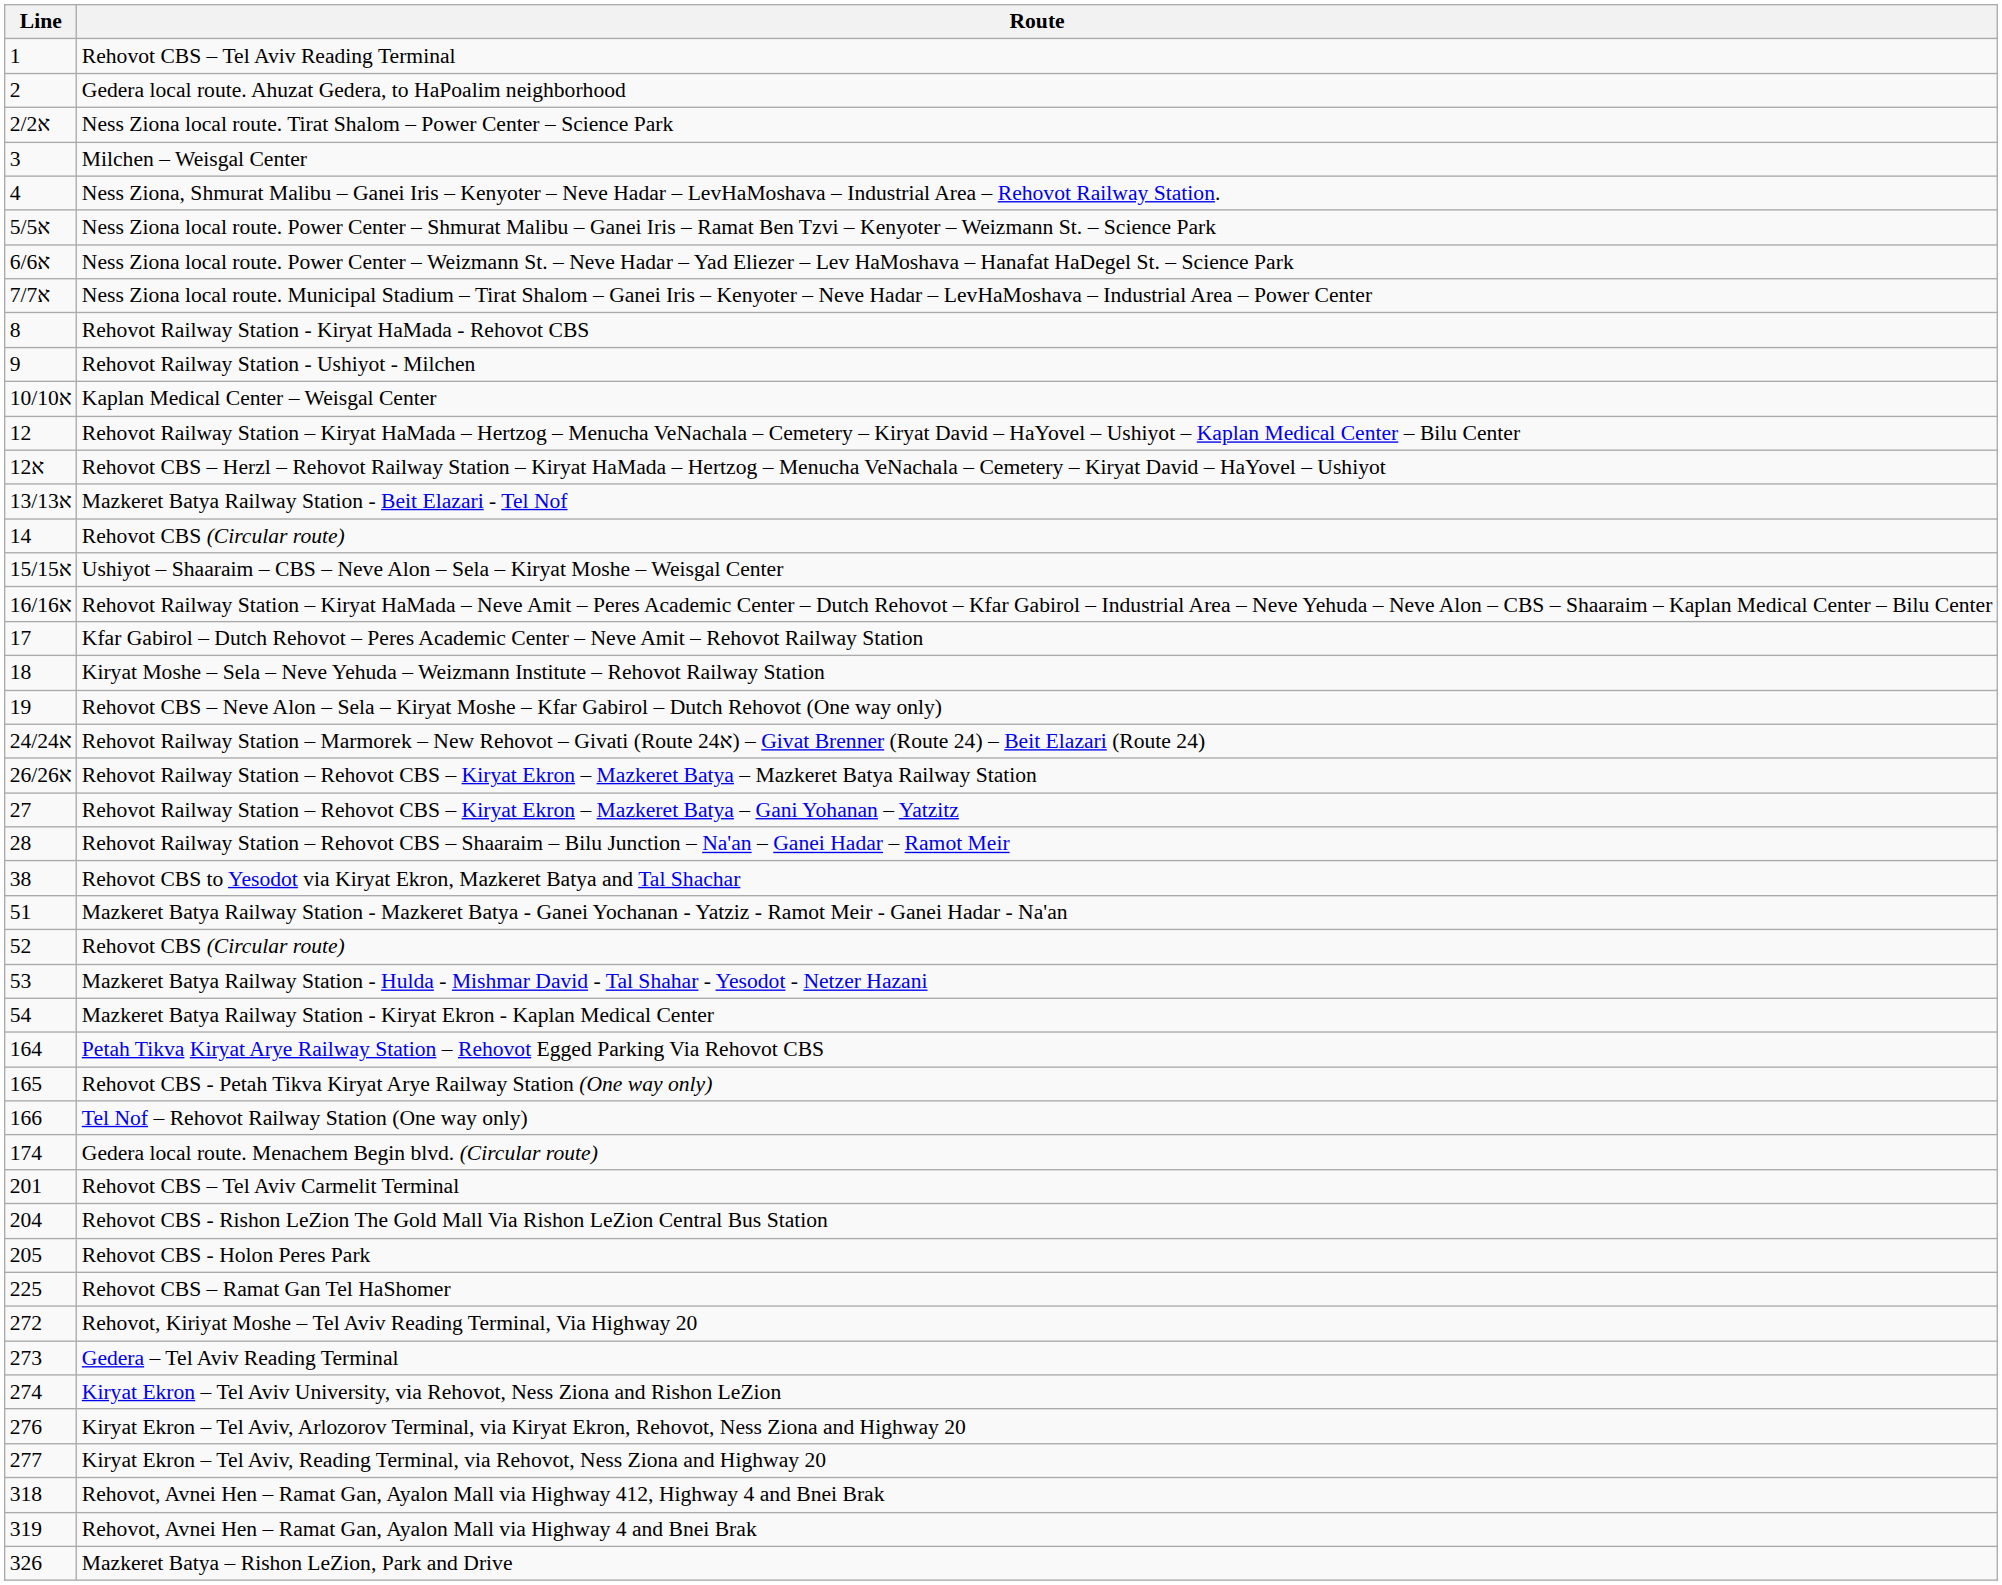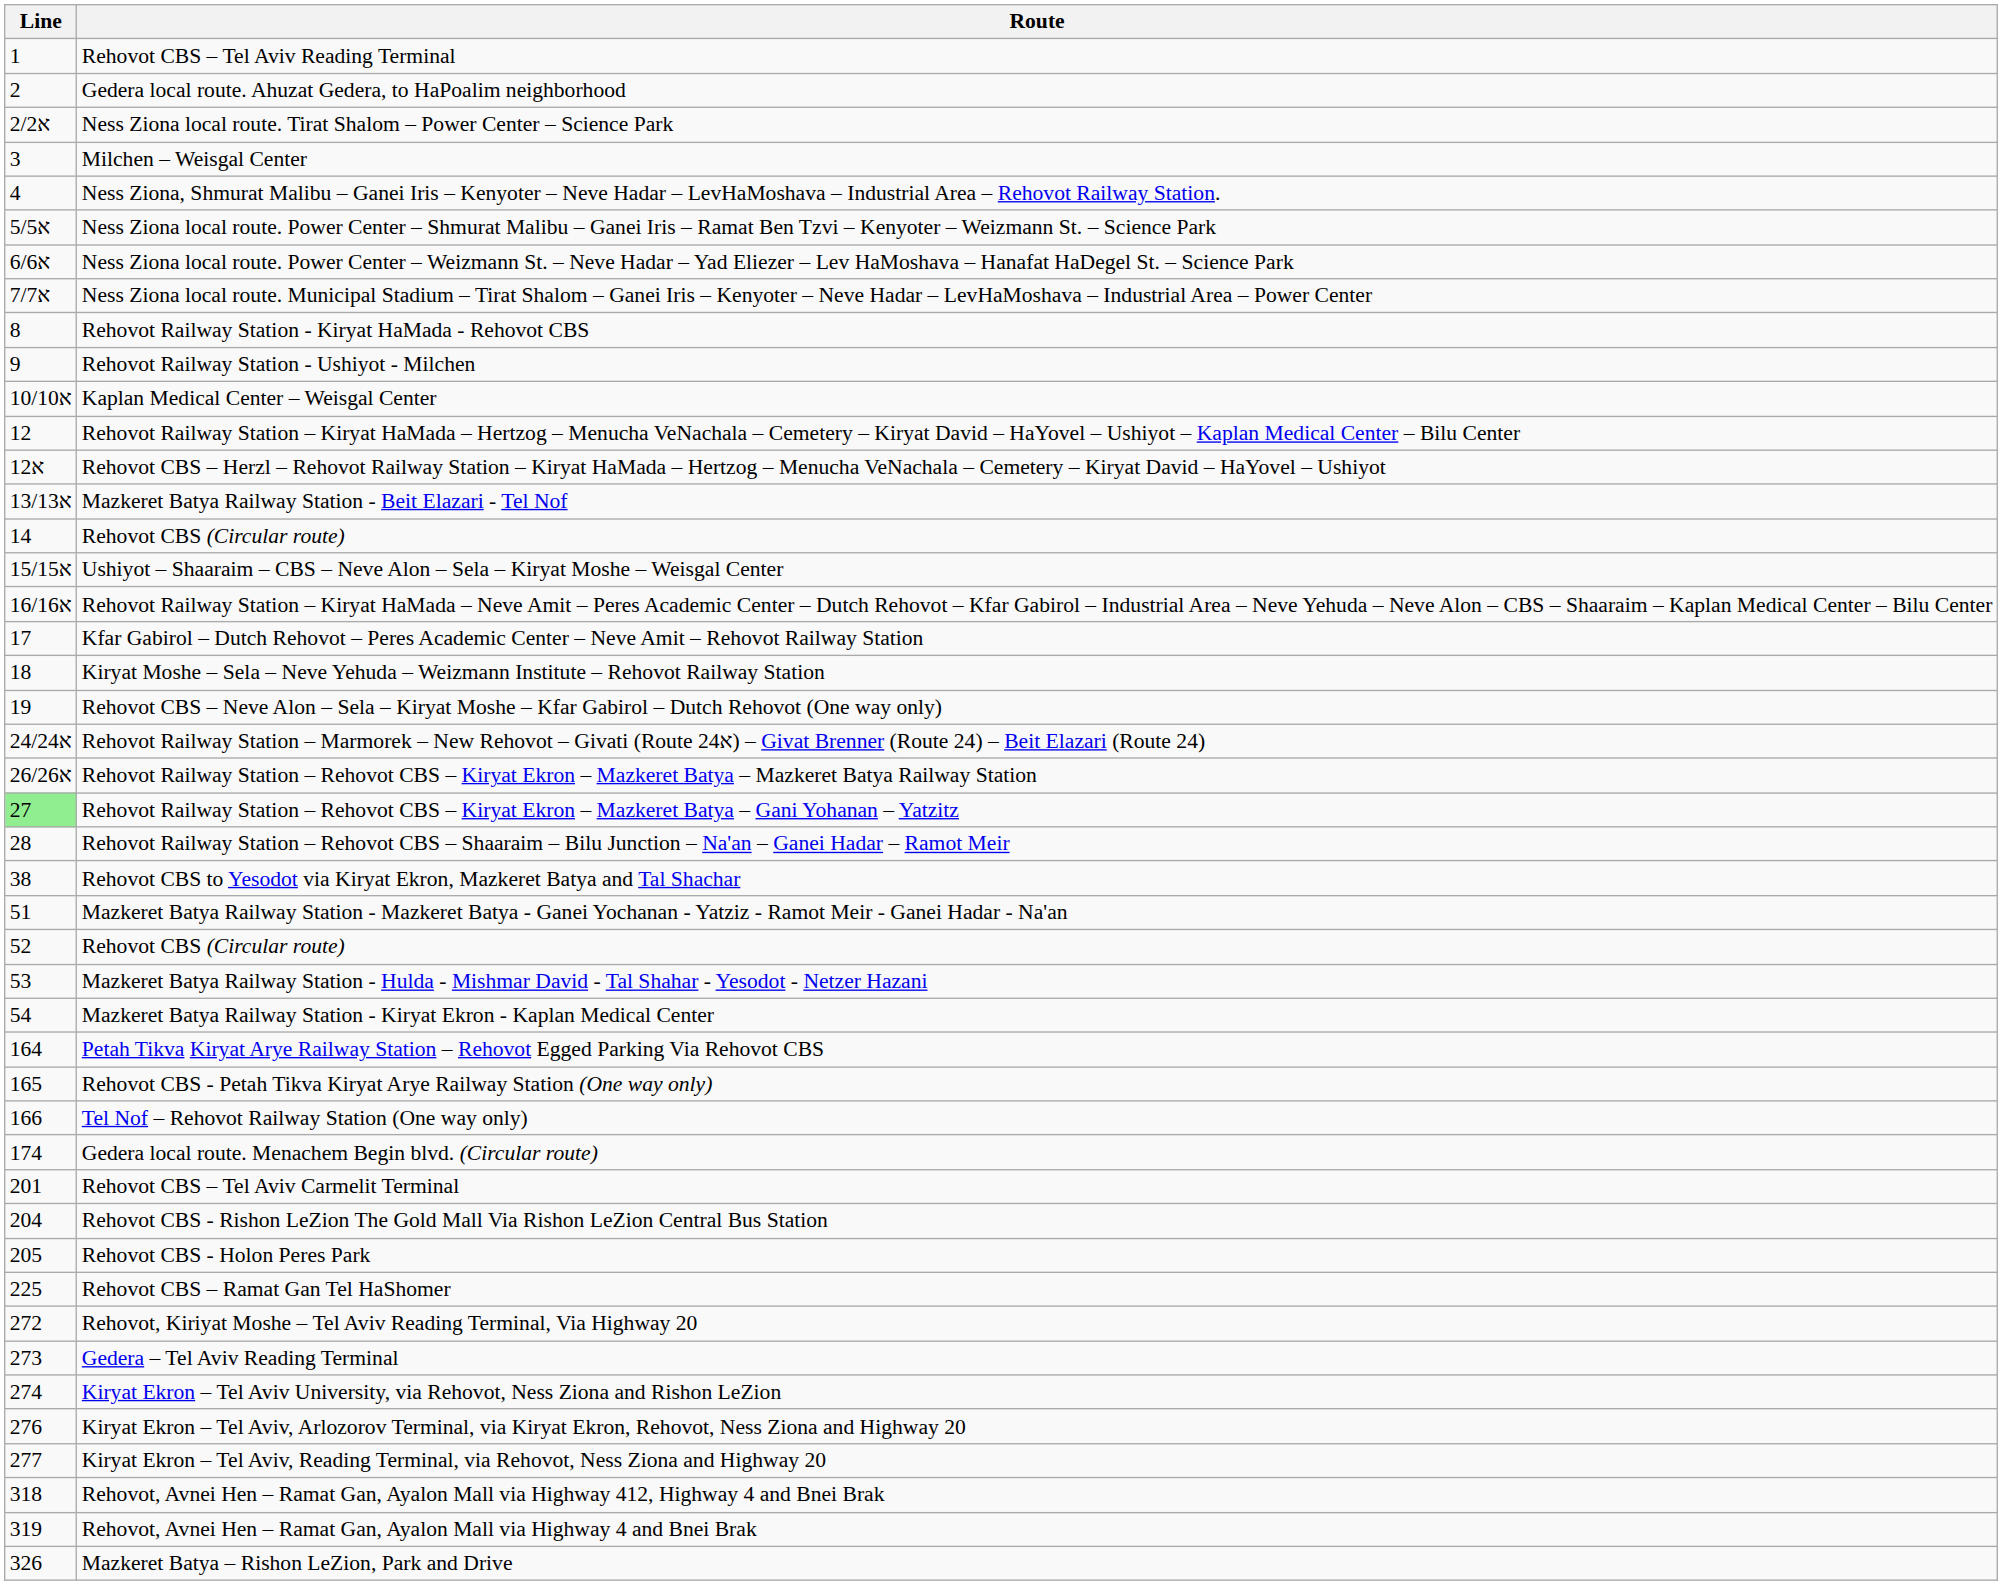(20, 809) no background -> (20, 809) lightgreen background
